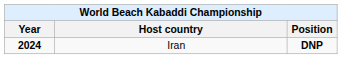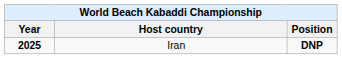(29, 45) 2024 -> (29, 45) 2025
